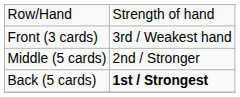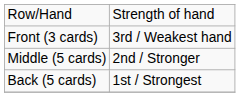(160, 80) bold -> (157, 80) normal
